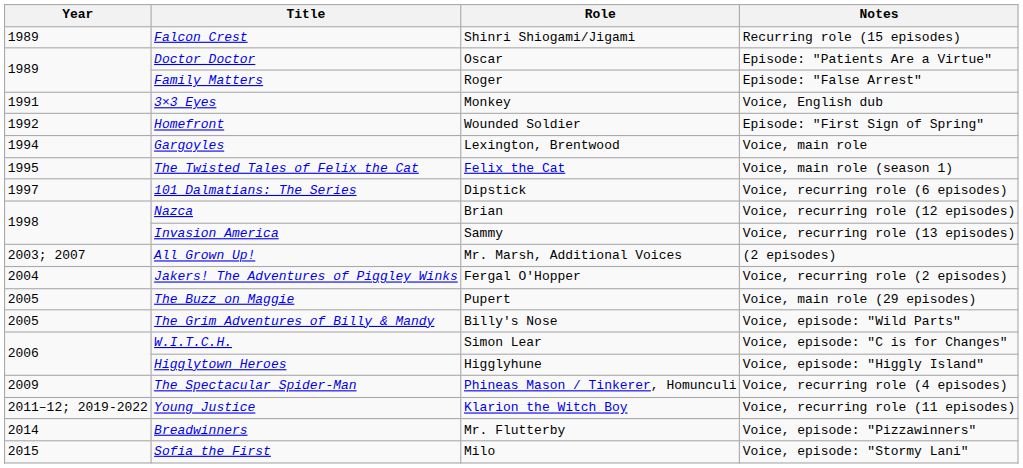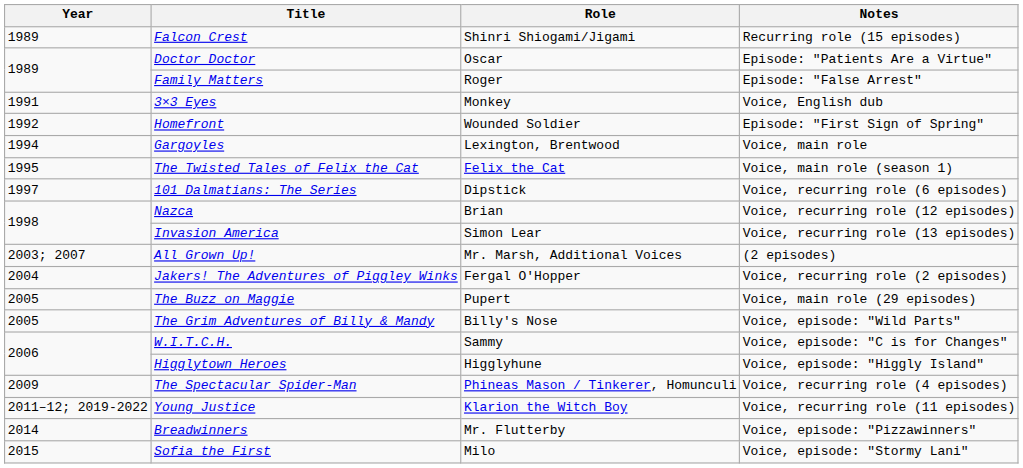(483, 233) Sammy -> (503, 233) Simon Lear
(503, 342) Simon Lear -> (483, 342) Sammy
